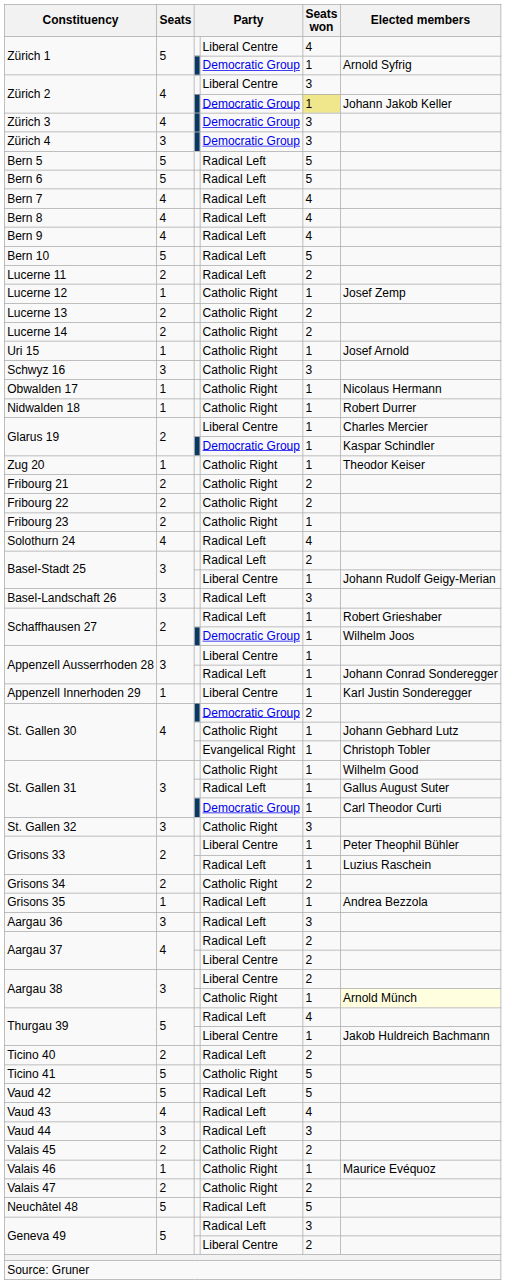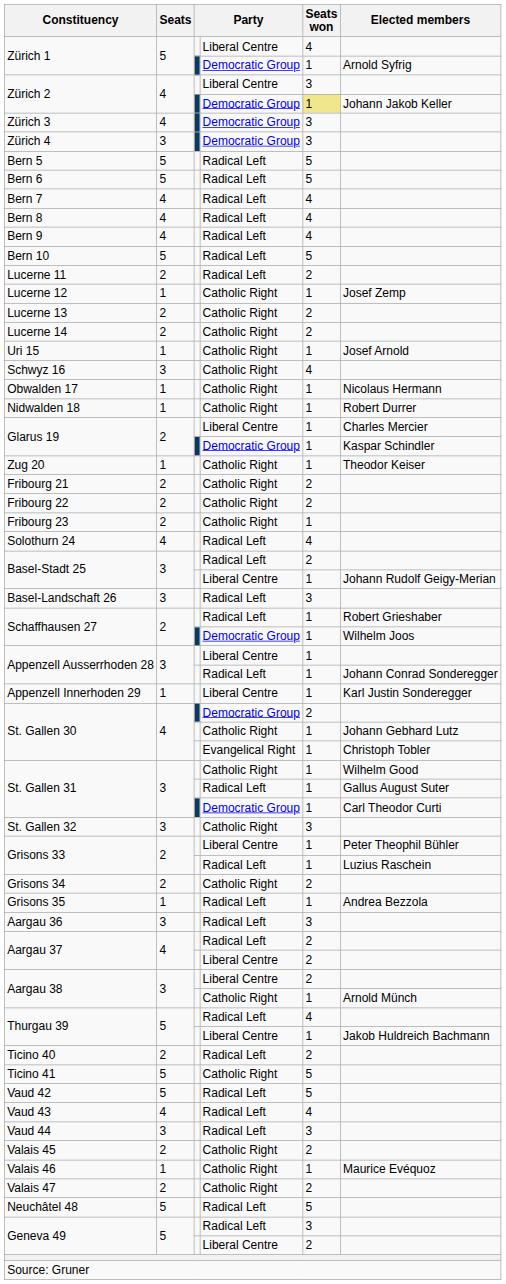(309, 370) 3 -> (309, 370) 4
(380, 998) lightyellow background -> (380, 998) no background
